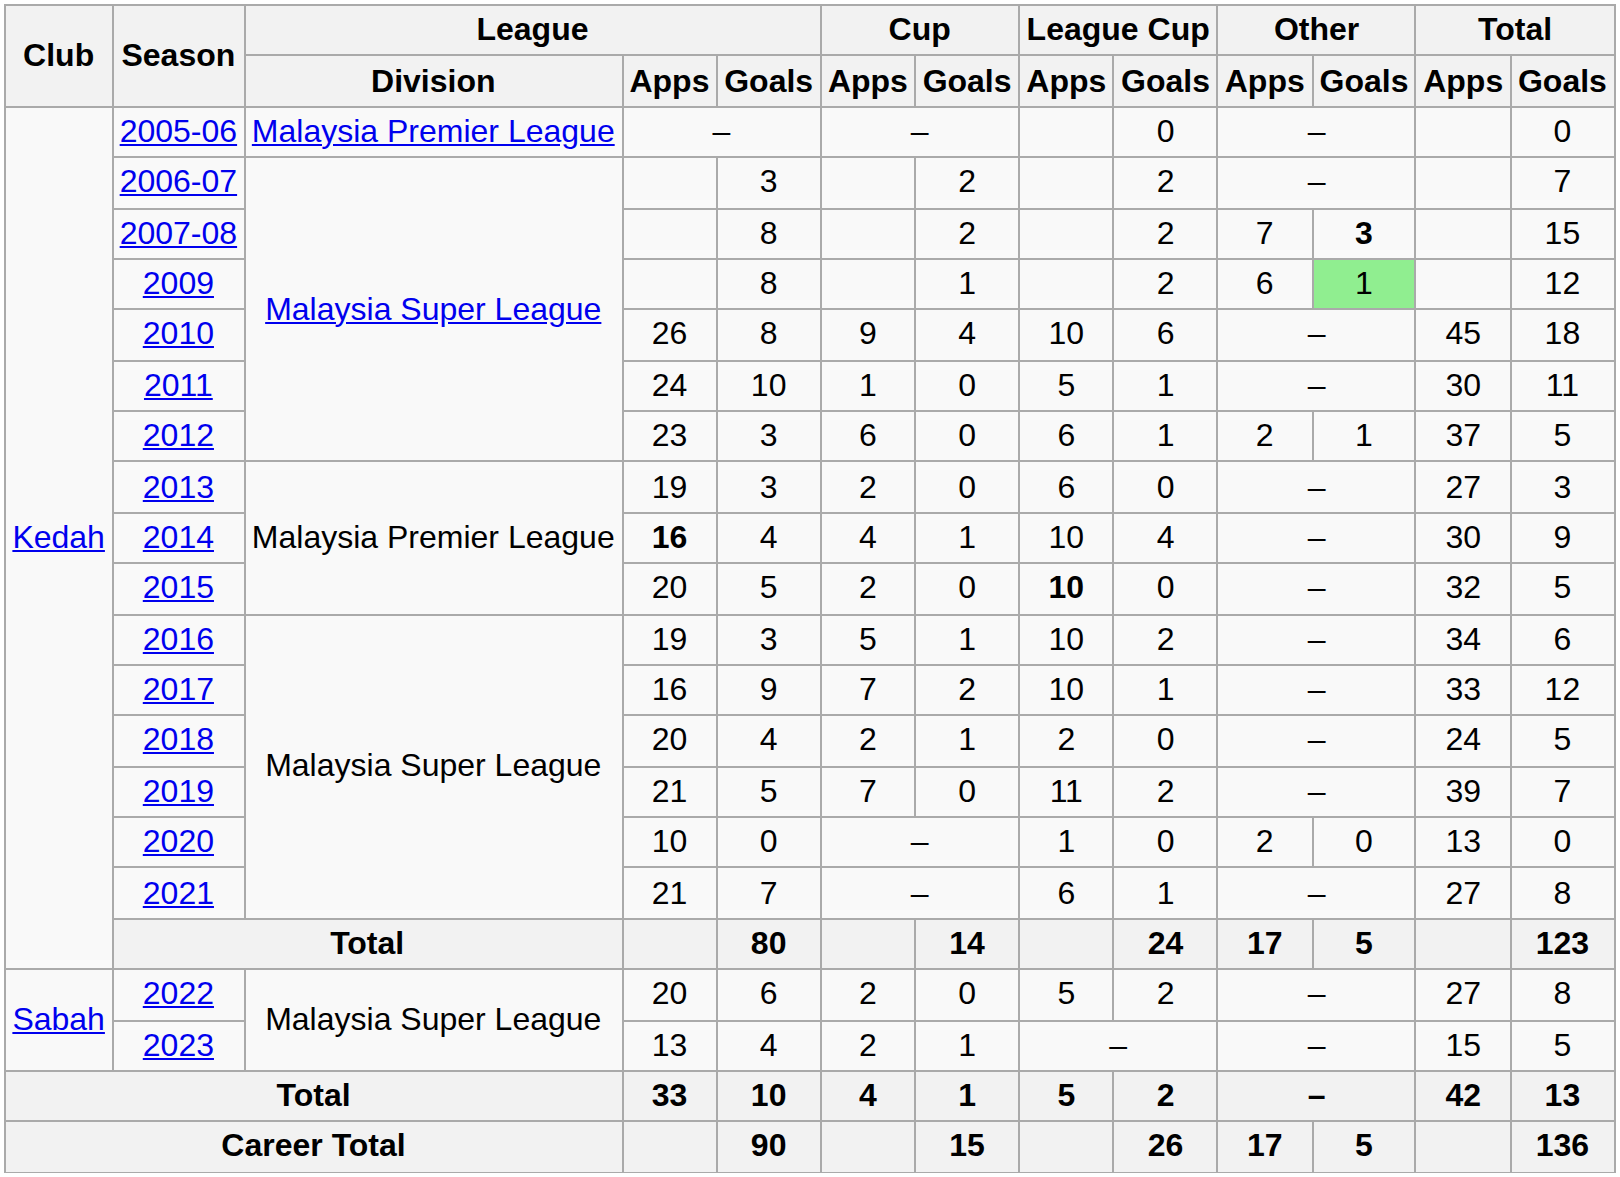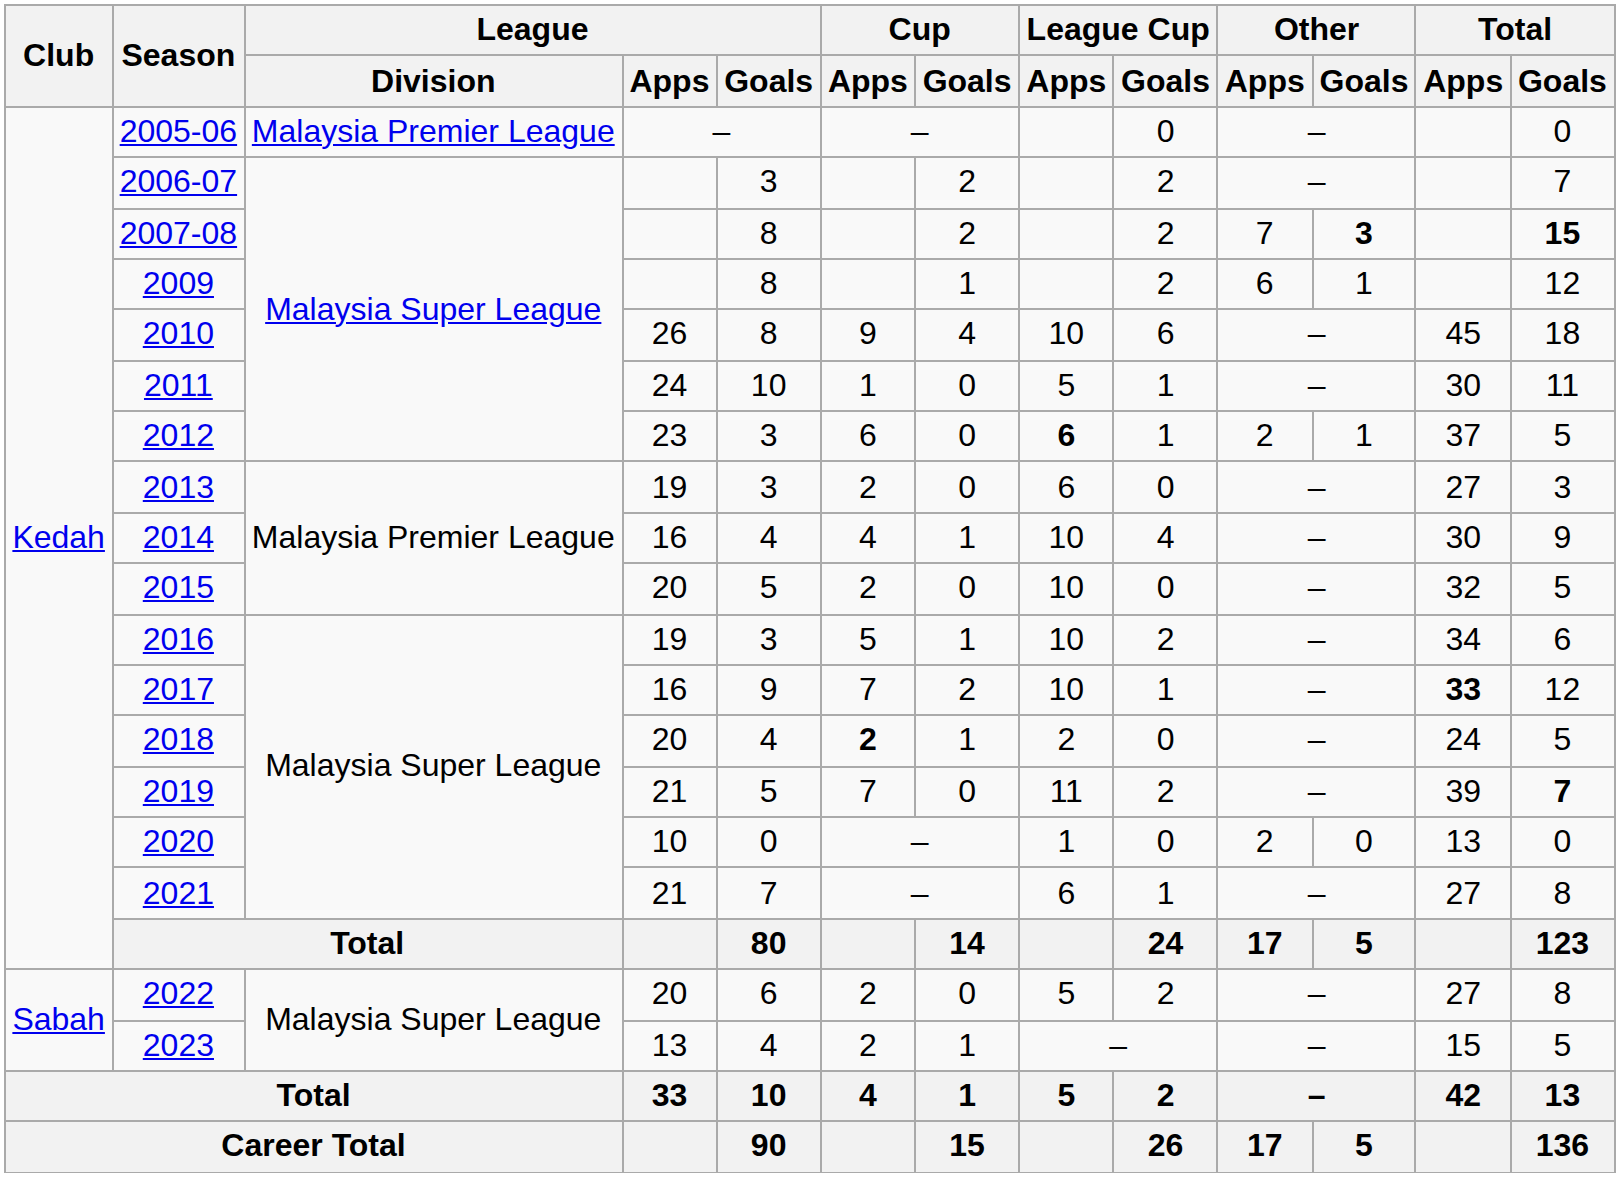(1562, 232) normal -> (1562, 232) bold
(1364, 283) lightgreen background -> (1364, 283) no background
(1066, 435) normal -> (1066, 435) bold
(669, 537) bold -> (669, 537) normal
(1066, 588) bold -> (1066, 588) normal
(1463, 689) normal -> (1463, 689) bold
(868, 740) normal -> (868, 740) bold
(1562, 791) normal -> (1562, 791) bold
